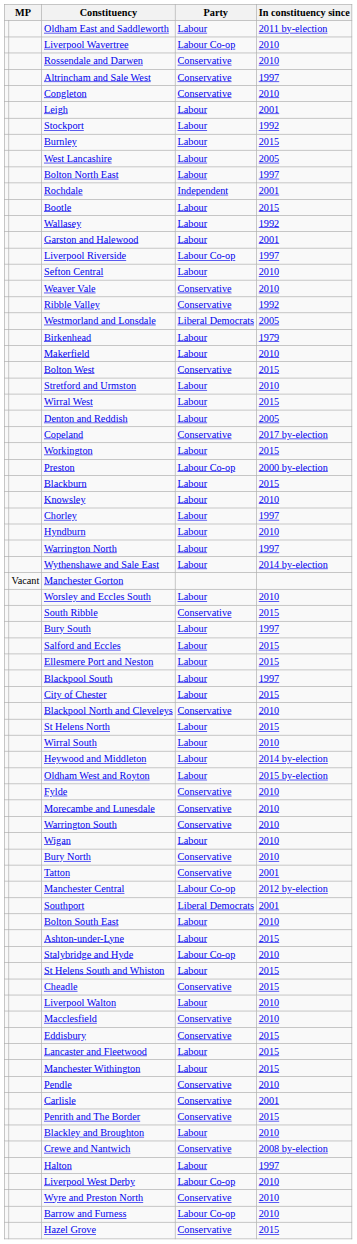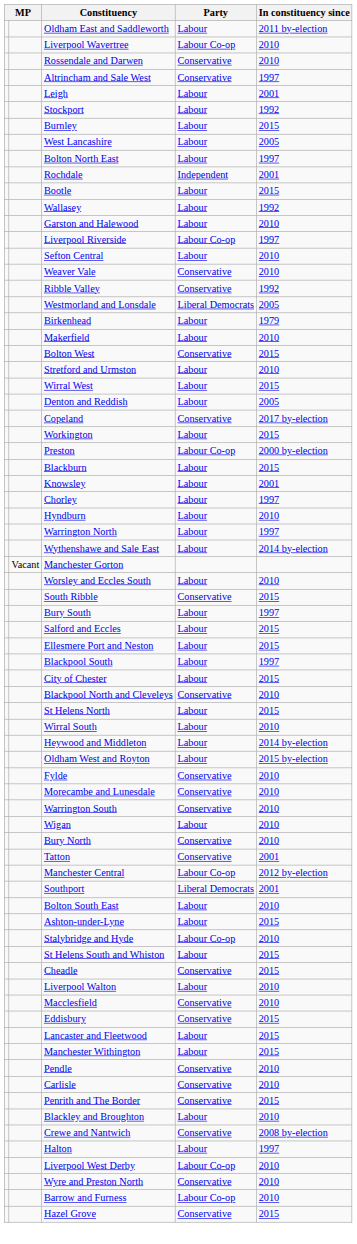- row: (65, 93)
(269, 239) 2001 -> (269, 223) 2010
(269, 499) 2010 -> (269, 483) 2001
(269, 1100) 2001 -> (269, 1084) 2010
